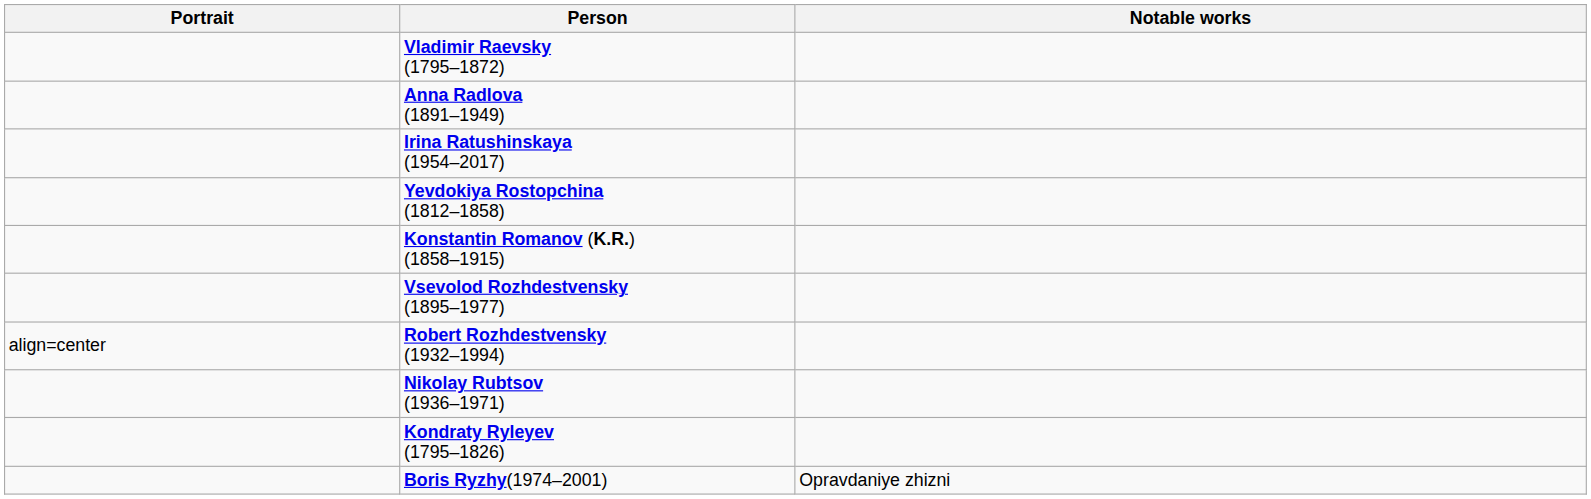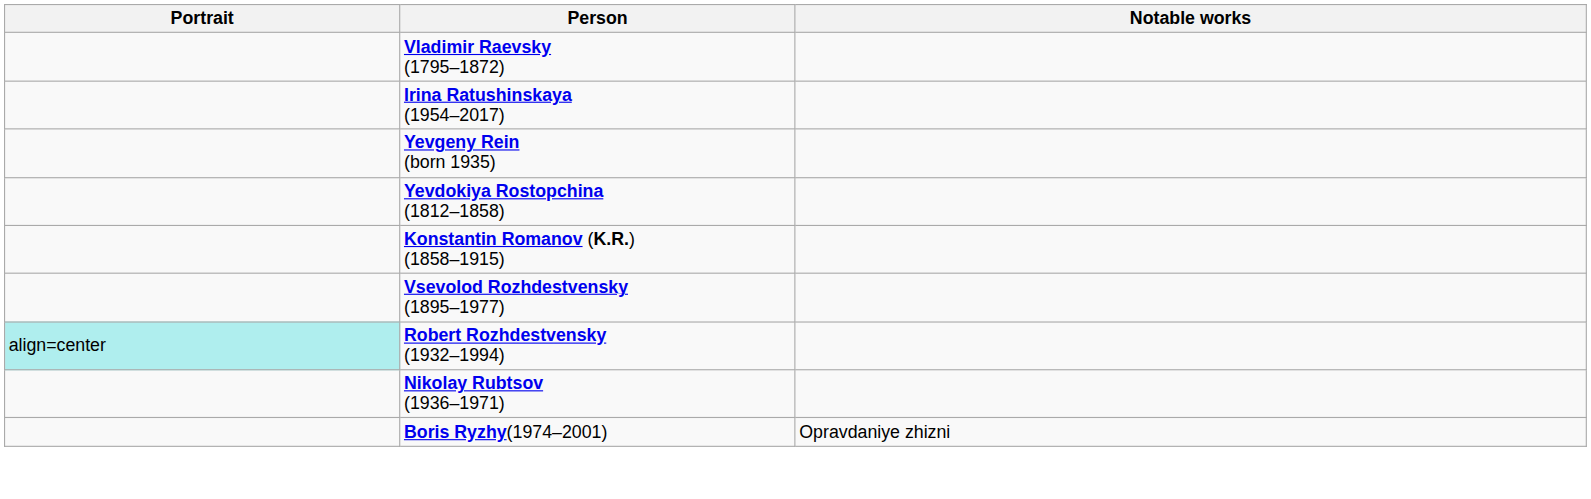- row: (463, 104)
+ row: (462, 153)
(57, 345) no background -> (57, 345) paleturquoise background
- row: (479, 441)
